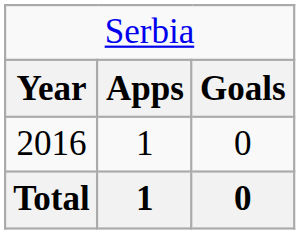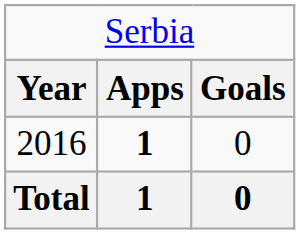(145, 143) normal -> (145, 143) bold
